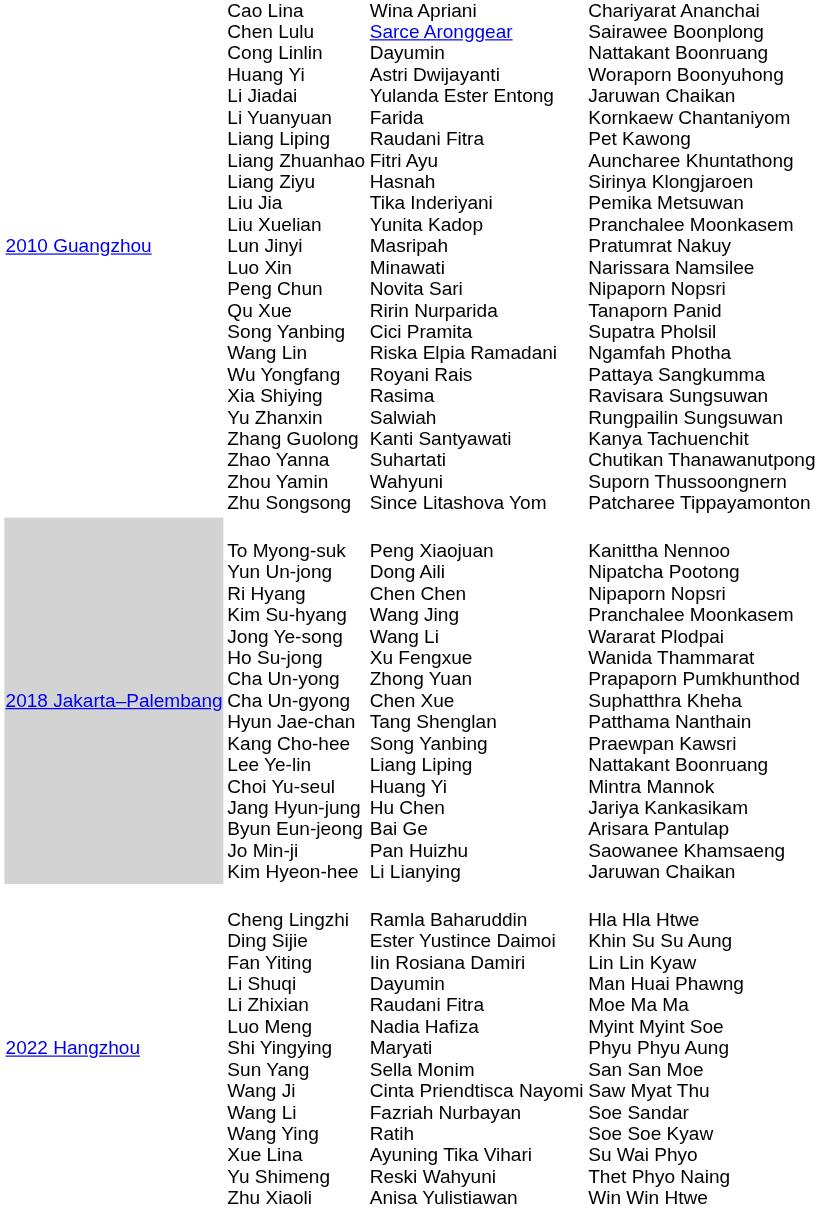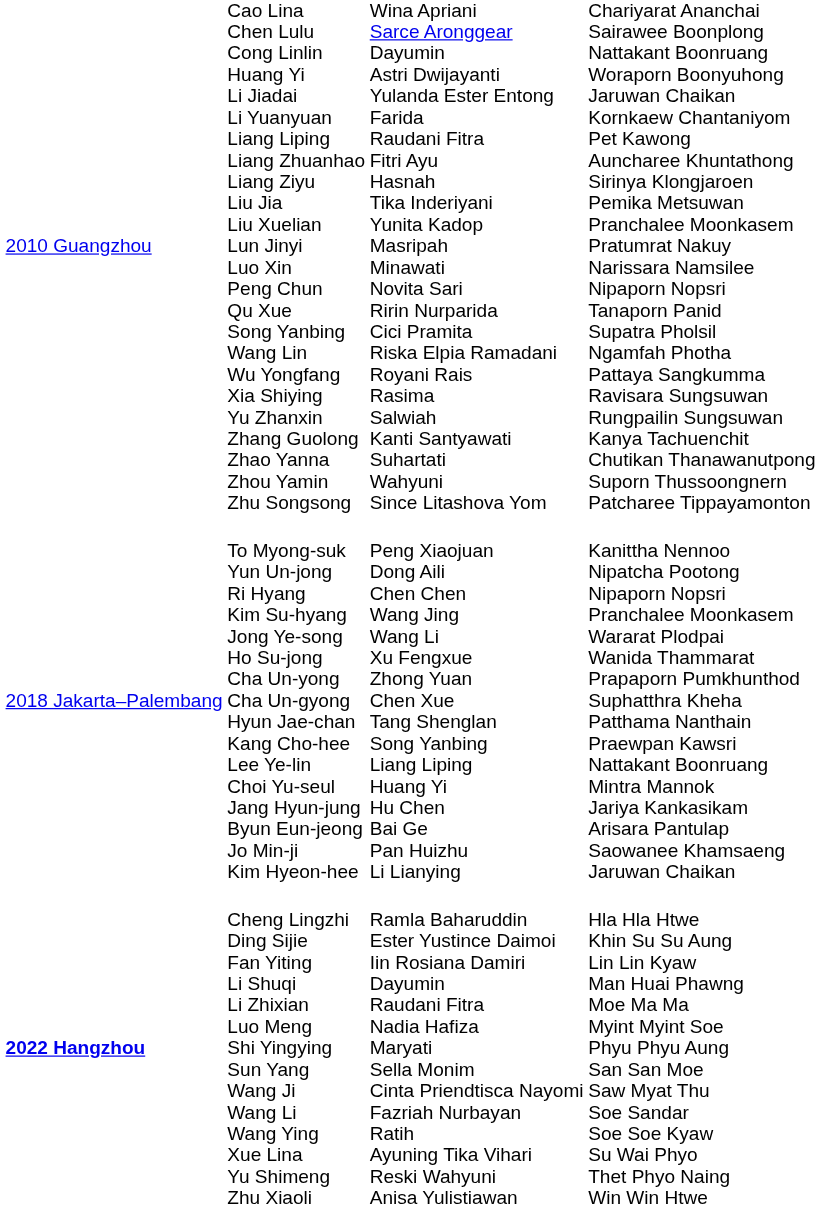(114, 700) lightgrey background -> (114, 700) no background
(73, 1048) normal -> (75, 1048) bold
